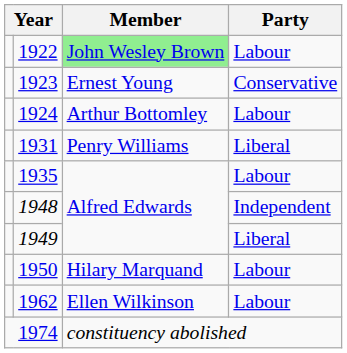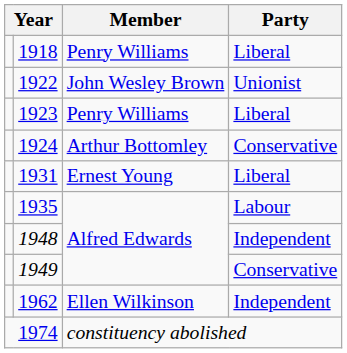+ row: (38, 51)
(145, 51) lightgreen background -> (145, 82) no background
(262, 51) Labour -> (267, 82) Unionist
(120, 82) Ernest Young -> (128, 113) Penry Williams
(285, 82) Conservative -> (262, 113) Liberal
(262, 113) Labour -> (285, 144) Conservative
(128, 144) Penry Williams -> (120, 176) Ernest Young
(262, 238) Liberal -> (285, 269) Conservative
- row: (38, 269)
(262, 301) Labour -> (282, 301) Independent
